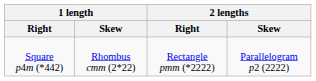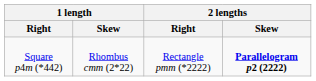(269, 62) normal -> (267, 62) bold
